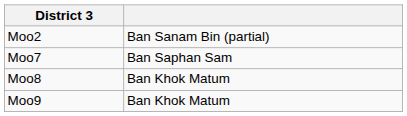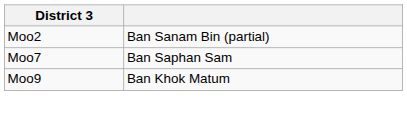- row: (24, 79)
